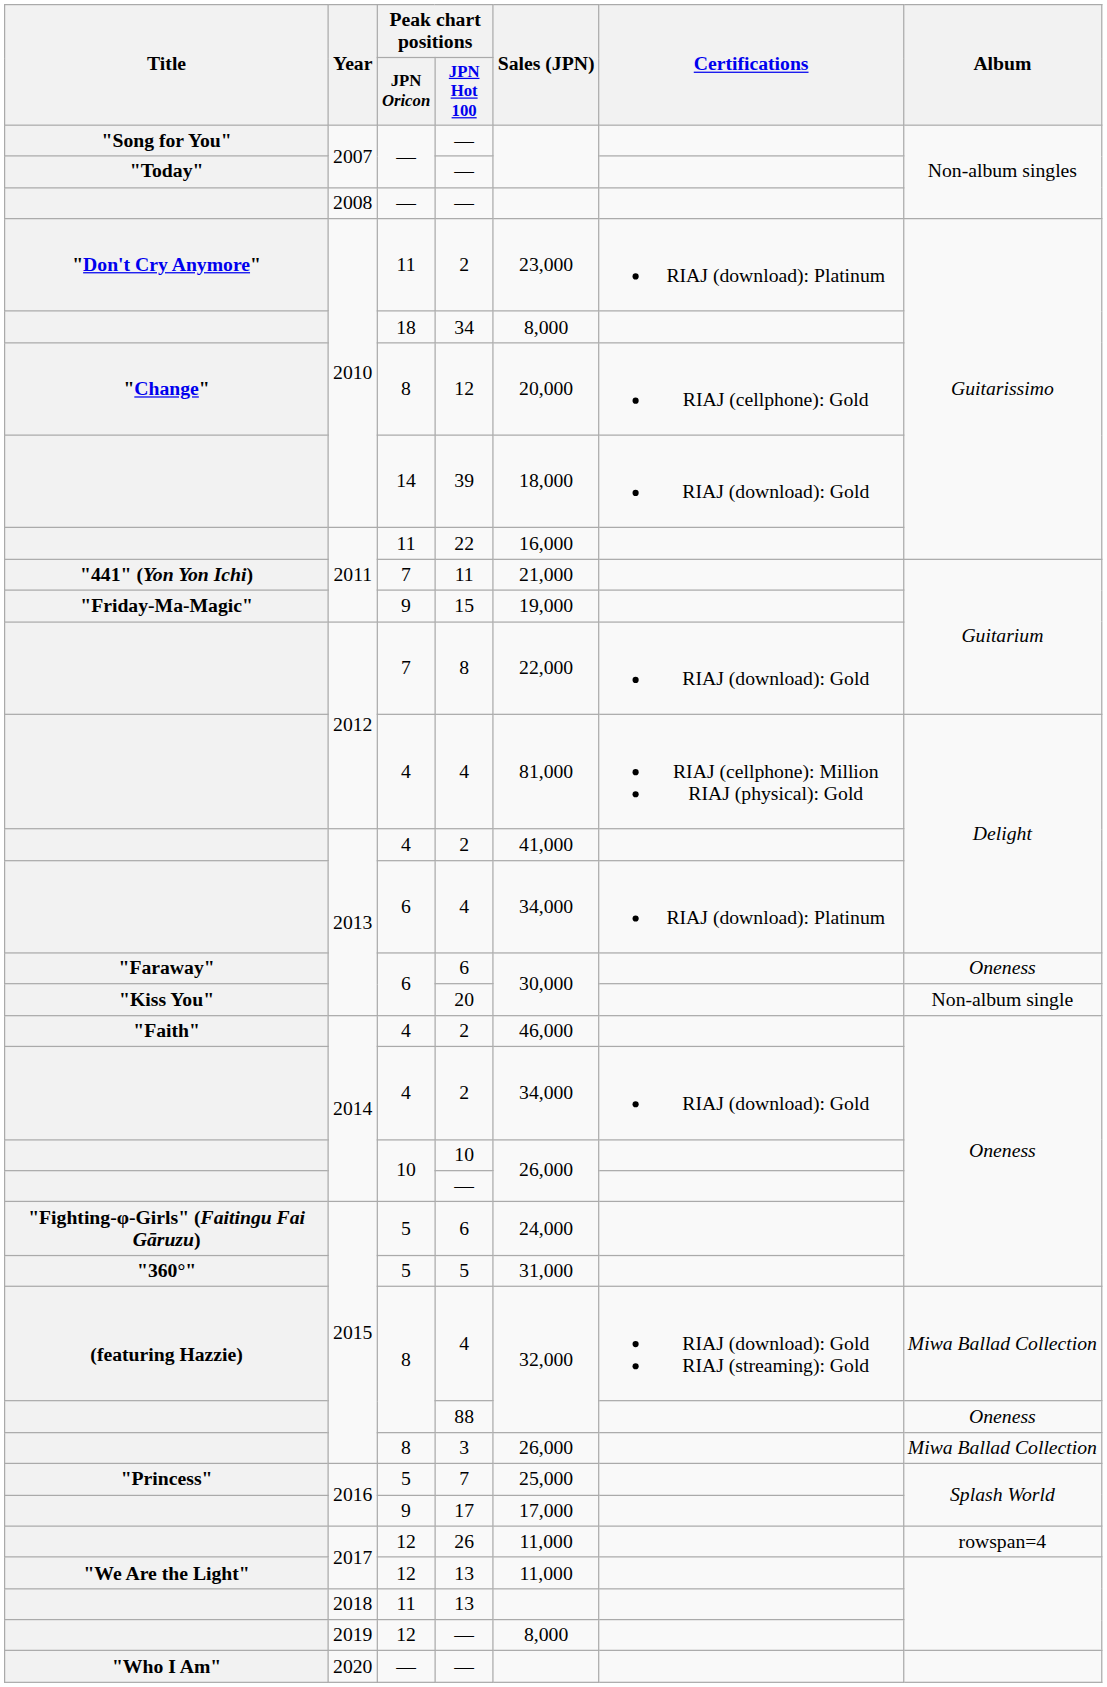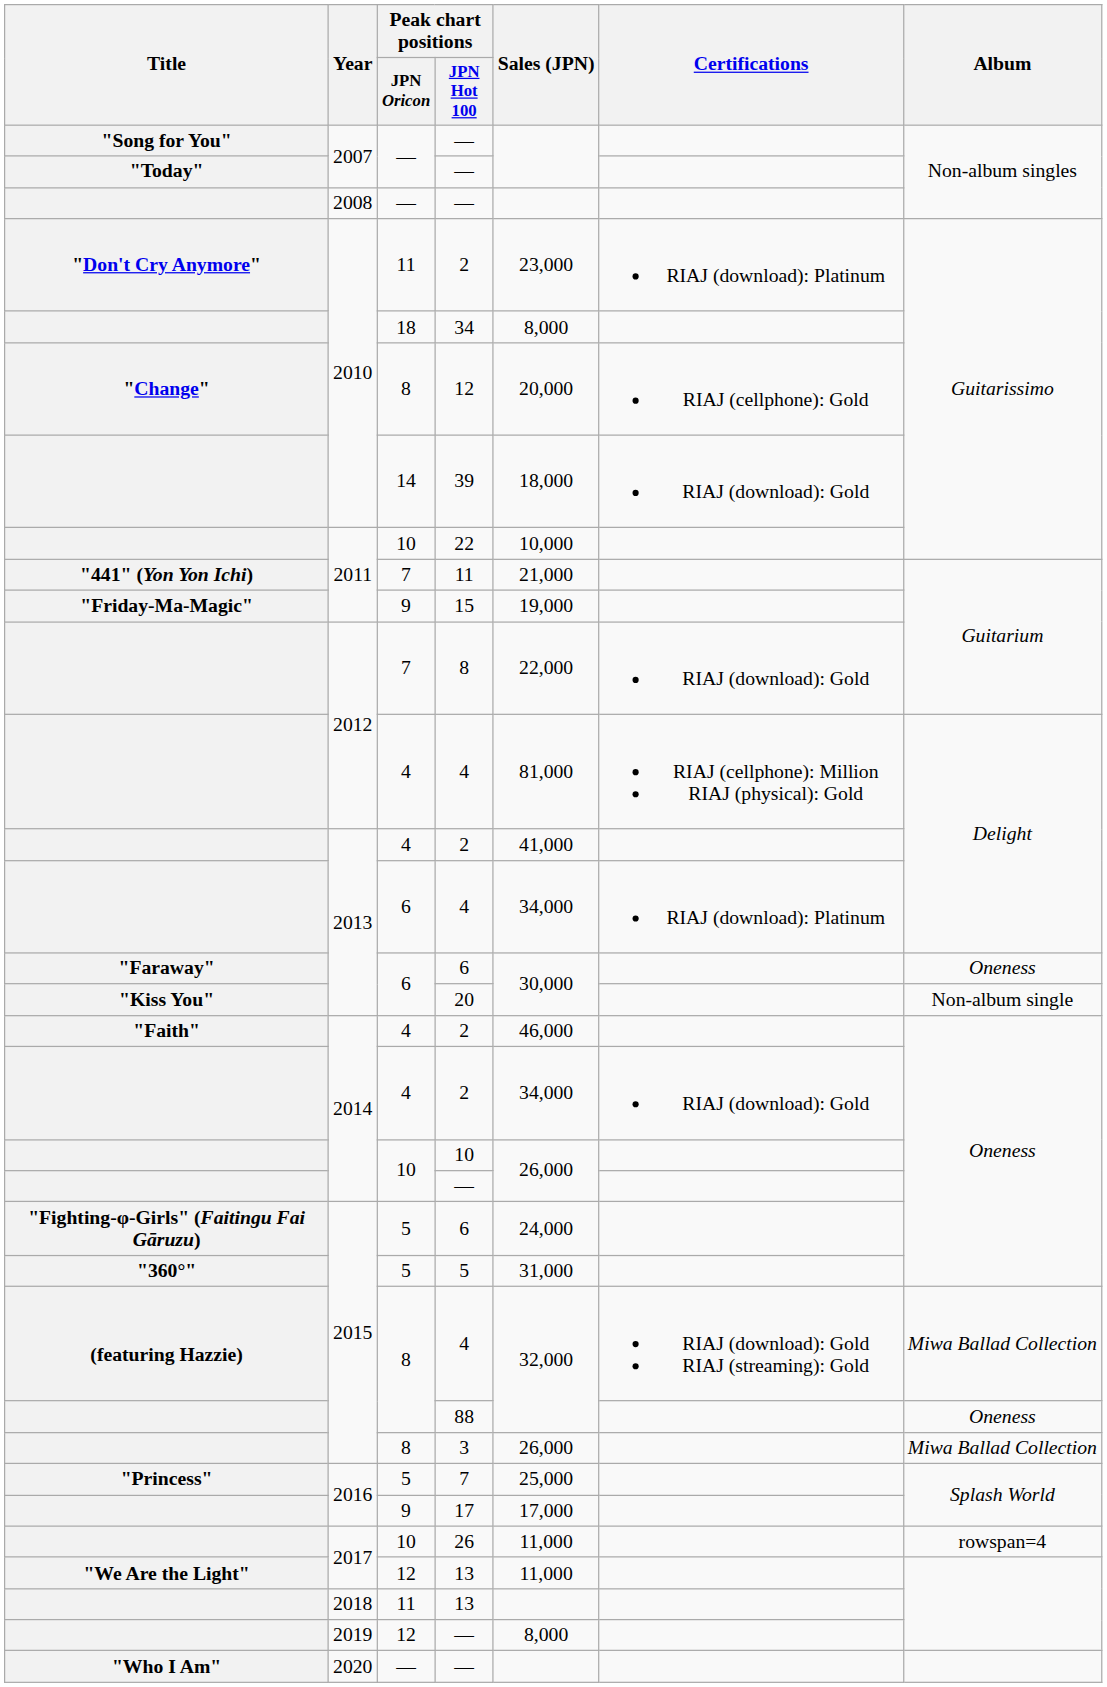(406, 543) 11 -> (406, 543) 10
(546, 543) 16,000 -> (546, 543) 10,000
(406, 1541) 12 -> (406, 1541) 10
